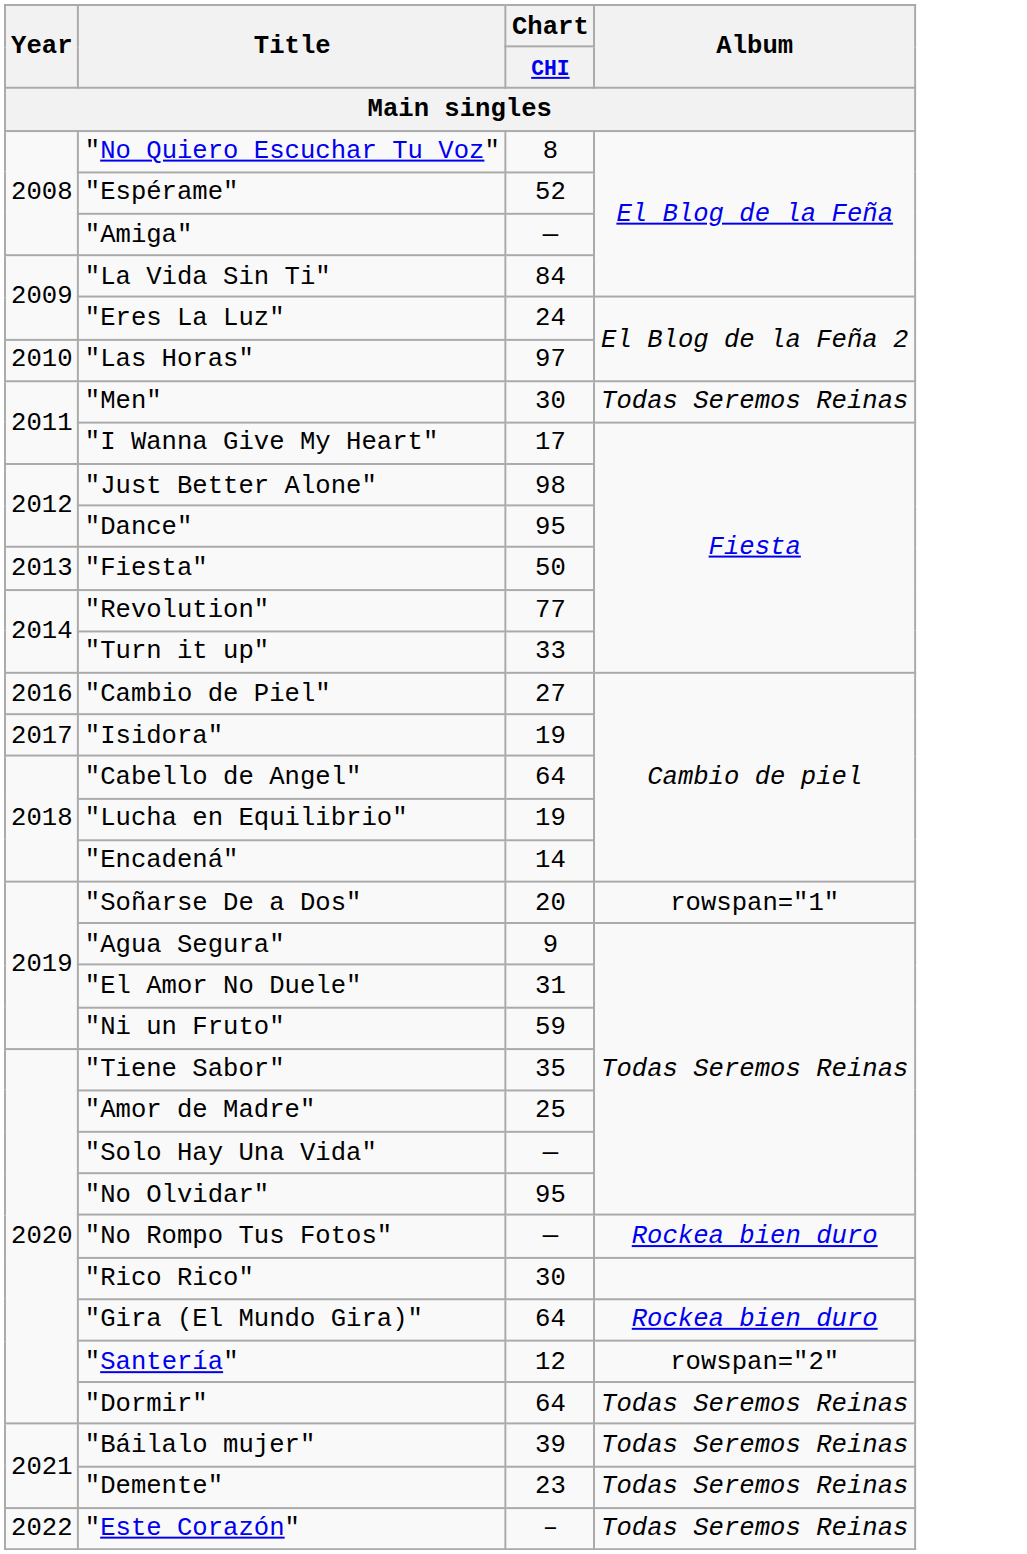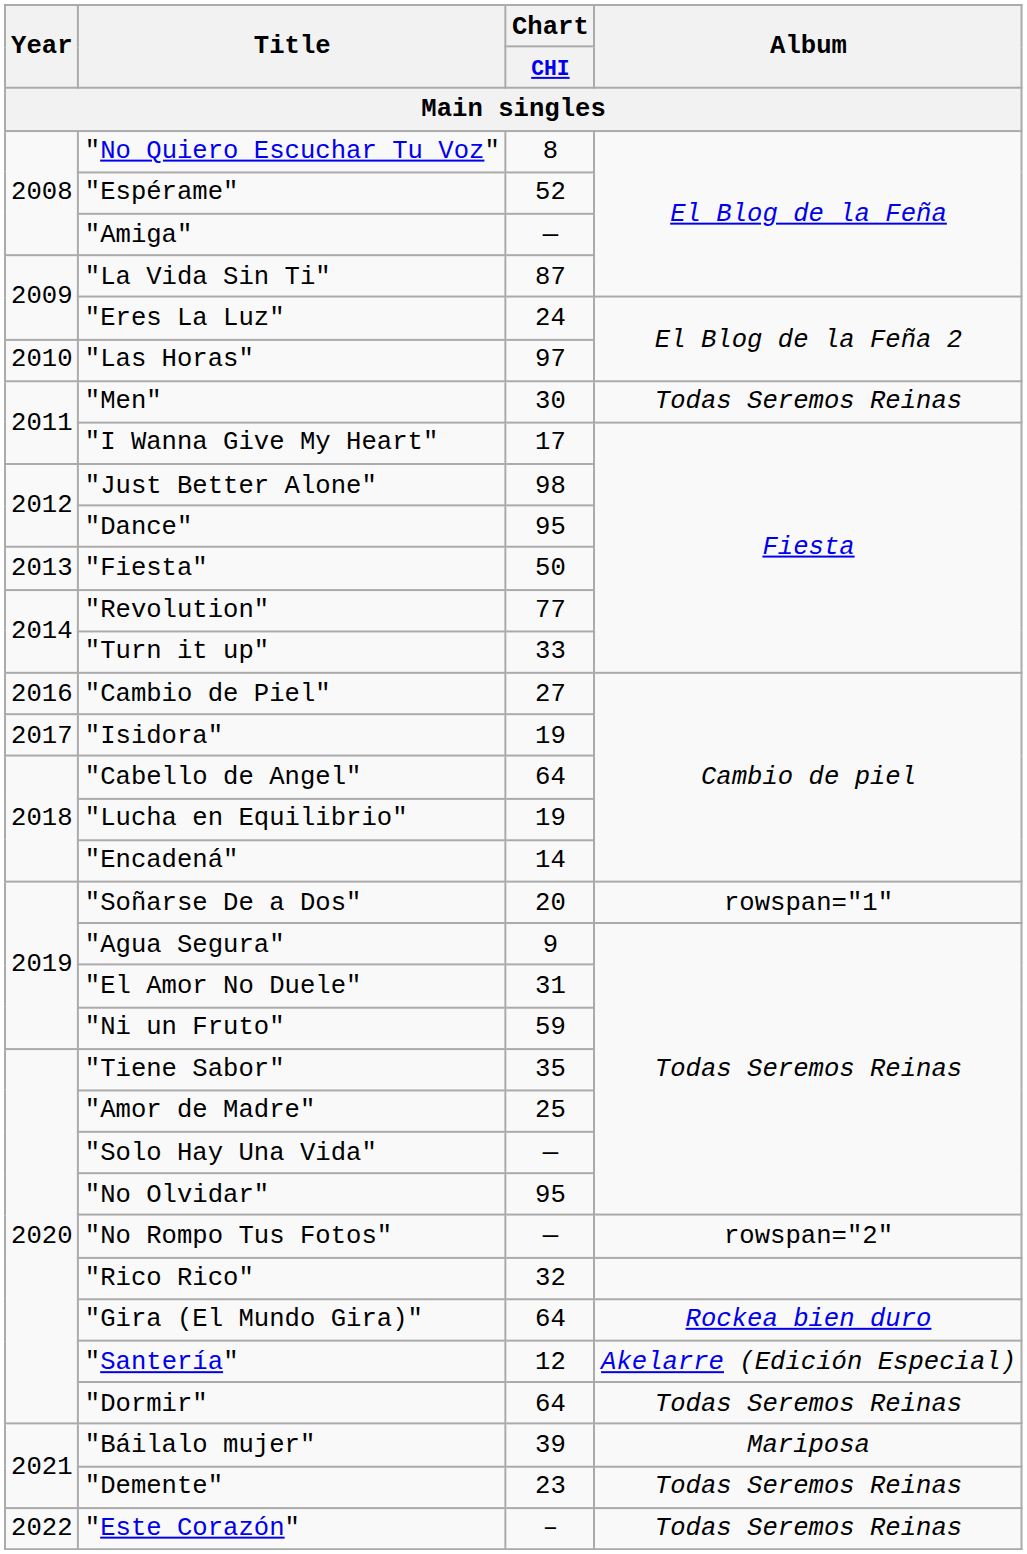(550, 276) 84 -> (550, 276) 87
(755, 1236) Rockea bien duro -> (809, 1236) rowspan="2"
(550, 1278) 30 -> (550, 1278) 32
(755, 1362) rowspan="2" -> (809, 1362) Akelarre (Edición Especial)
(755, 1445) Todas Seremos Reinas -> (809, 1445) Mariposa
